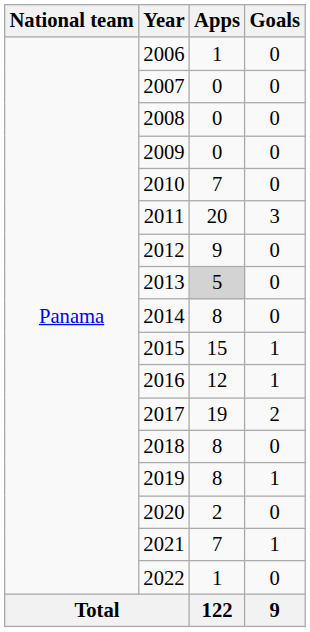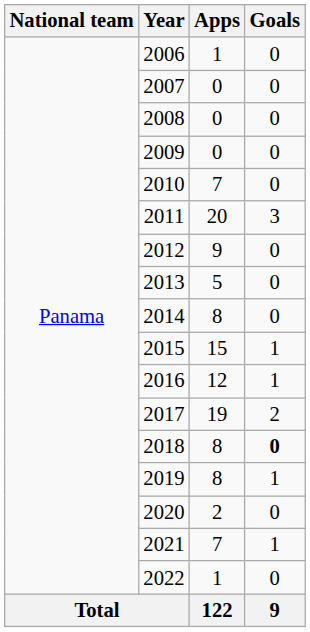(217, 282) lightgrey background -> (217, 282) no background
(275, 446) normal -> (275, 446) bold
